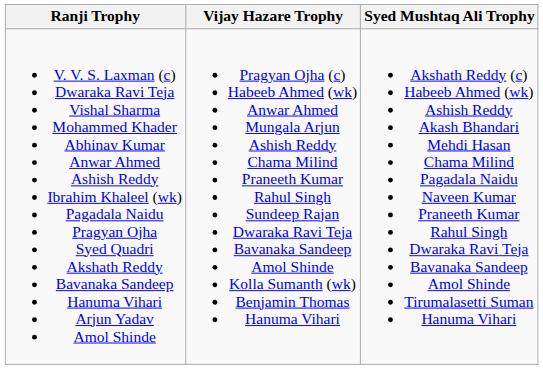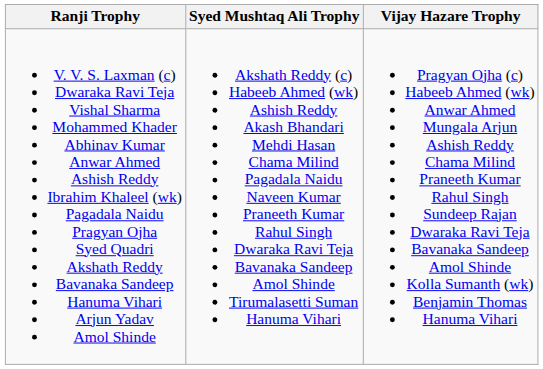columns swapped: (273, 16) <-> (449, 16)
